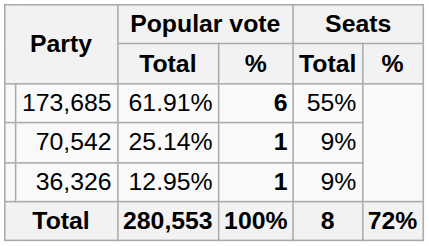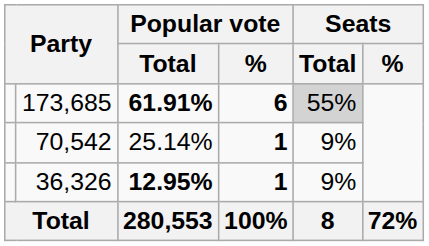(171, 102) normal -> (171, 102) bold
(332, 102) no background -> (332, 102) lightgrey background
(171, 181) normal -> (171, 181) bold
